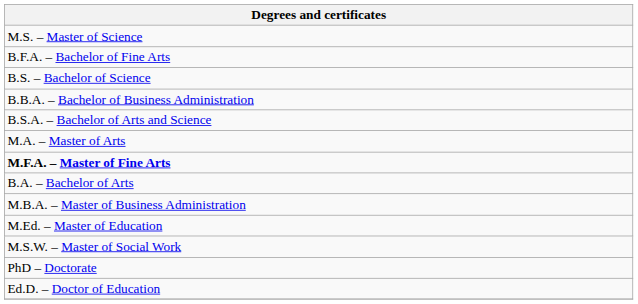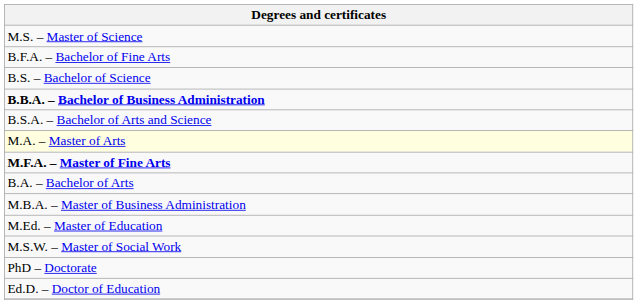(131, 99) normal -> (136, 99) bold
(66, 141) no background -> (66, 141) lightyellow background
